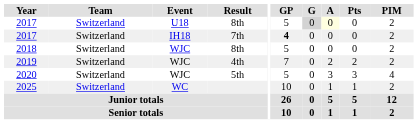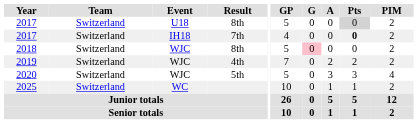(312, 23) lightgrey background -> (312, 23) no background
(330, 23) lightyellow background -> (330, 23) no background
(355, 23) no background -> (355, 23) lightgrey background
(286, 36) bold -> (286, 36) normal
(355, 36) normal -> (355, 36) bold
(312, 48) no background -> (312, 48) pink background
